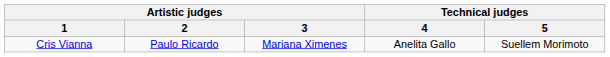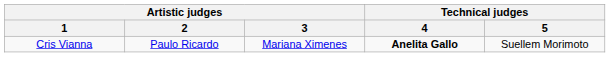(425, 44) normal -> (425, 44) bold
